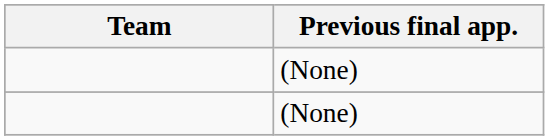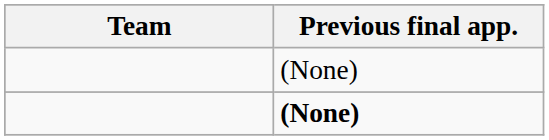(319, 112) normal -> (320, 112) bold
